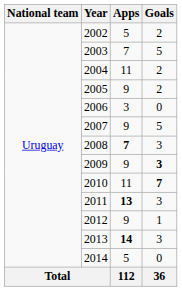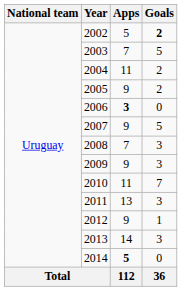(159, 32) normal -> (159, 32) bold
(126, 107) normal -> (126, 107) bold
(126, 145) bold -> (126, 145) normal
(159, 164) bold -> (159, 164) normal
(159, 182) bold -> (159, 182) normal
(126, 201) bold -> (126, 201) normal
(126, 239) bold -> (126, 239) normal
(126, 257) normal -> (126, 257) bold
